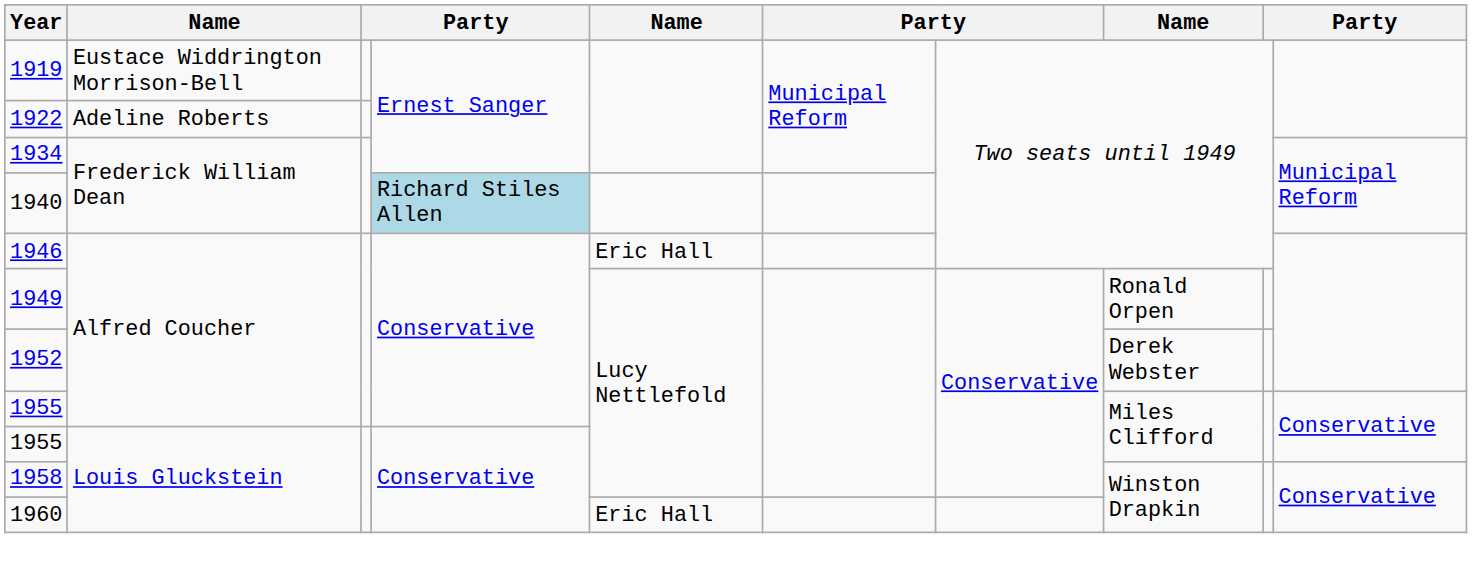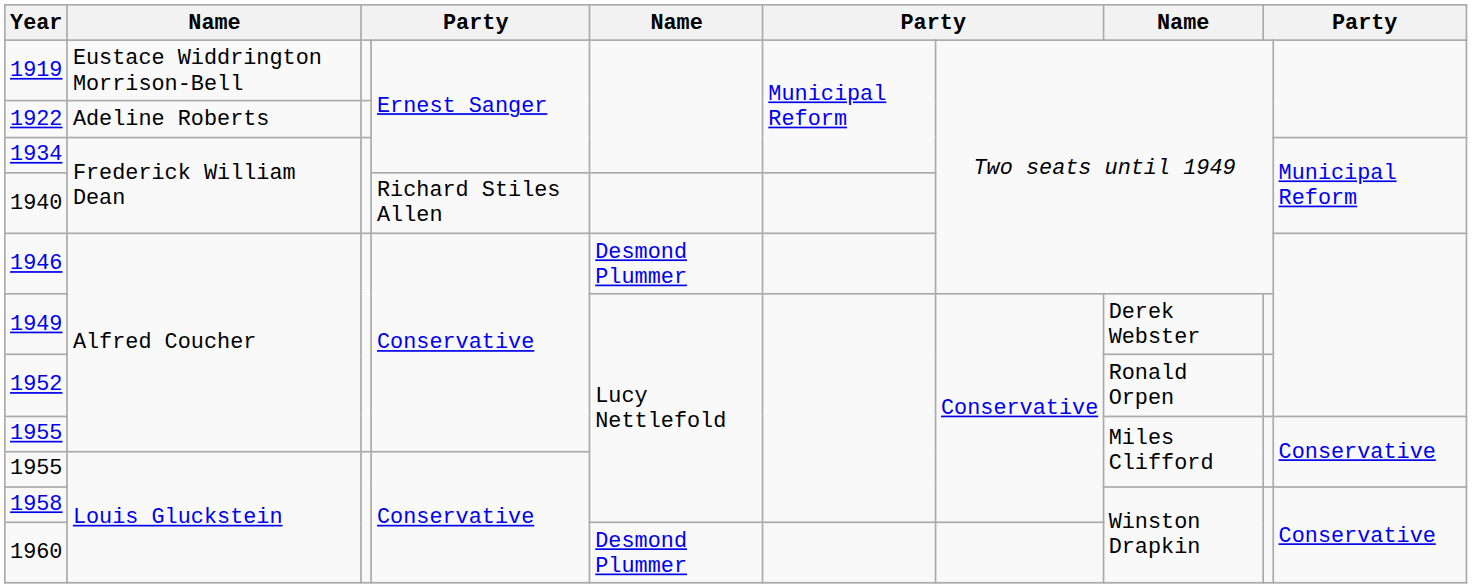(469, 203) lightblue background -> (469, 203) no background
(654, 251) Eric Hall -> (641, 264) Desmond Plummer
(1148, 299) Ronald Orpen -> (1155, 324) Derek Webster
(1155, 360) Derek Webster -> (1148, 385) Ronald Orpen
(654, 515) Eric Hall -> (641, 553) Desmond Plummer
